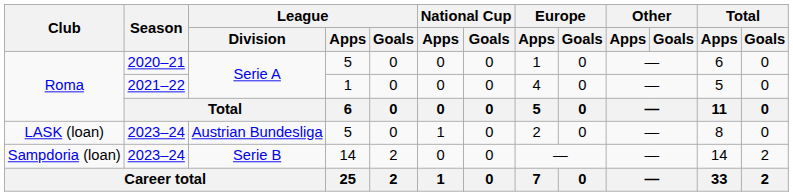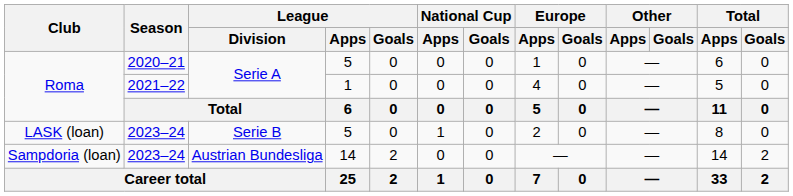(257, 132) Austrian Bundesliga -> (257, 132) Serie B
(257, 156) Serie B -> (257, 156) Austrian Bundesliga
